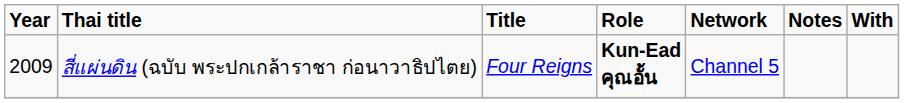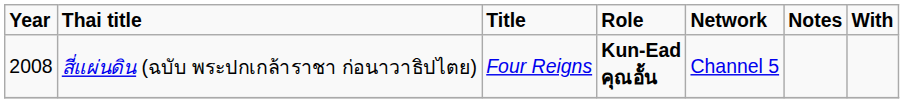(31, 66) 2009 -> (31, 66) 2008
